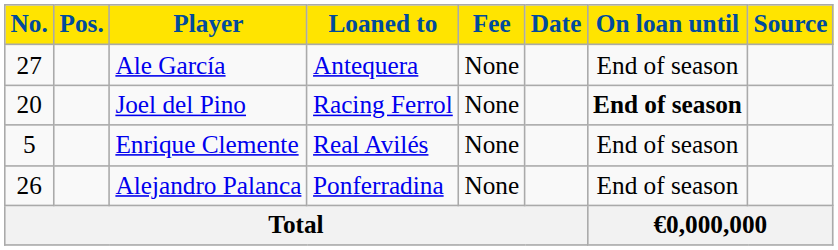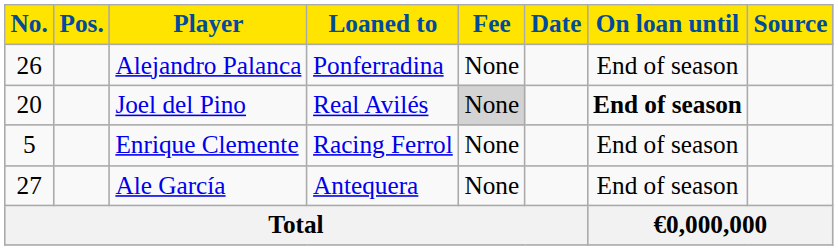rows swapped: (170, 64) <-> (208, 184)
(383, 104) Racing Ferrol -> (371, 104) Real Avilés
(492, 104) no background -> (492, 104) lightgrey background
(371, 144) Real Avilés -> (383, 144) Racing Ferrol
